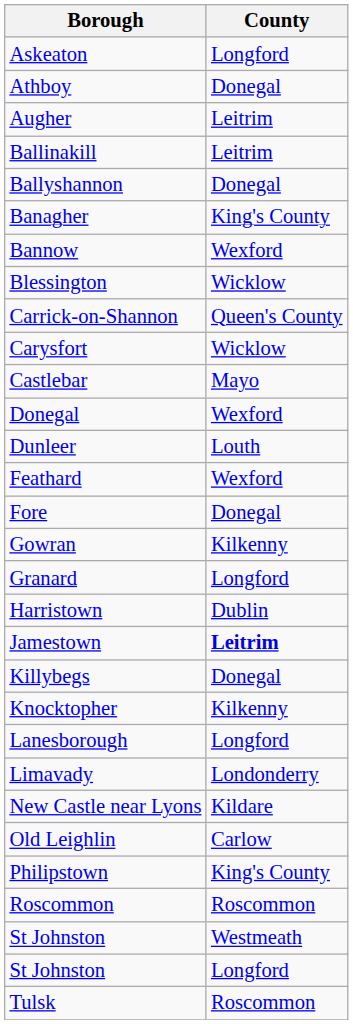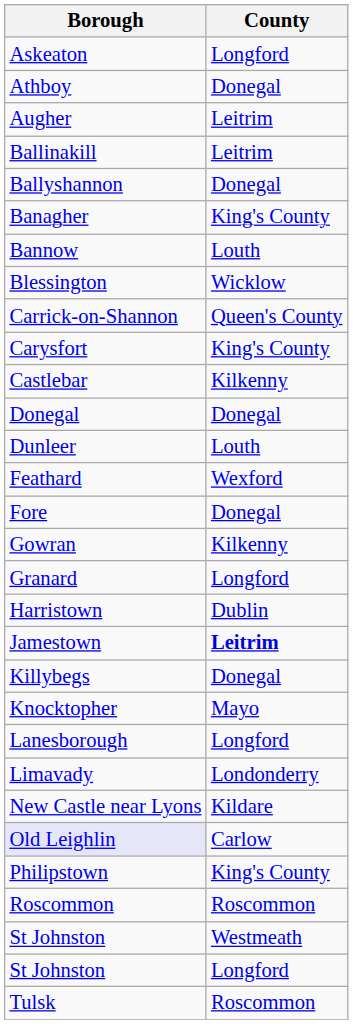(247, 250) Wexford -> (236, 250) Louth
(248, 348) Wicklow -> (270, 348) King's County
(235, 380) Mayo -> (249, 380) Kilkenny
(247, 413) Wexford -> (246, 413) Donegal
(249, 708) Kilkenny -> (235, 708) Mayo
(62, 839) no background -> (62, 839) lavender background
